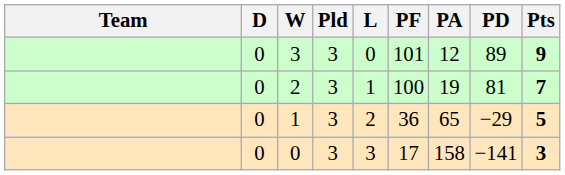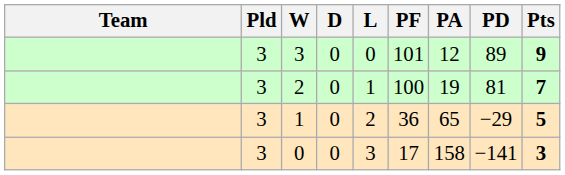columns swapped: (333, 20) <-> (260, 20)
